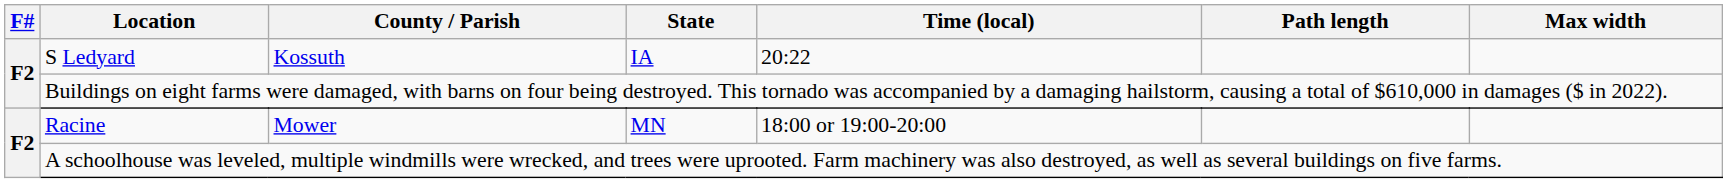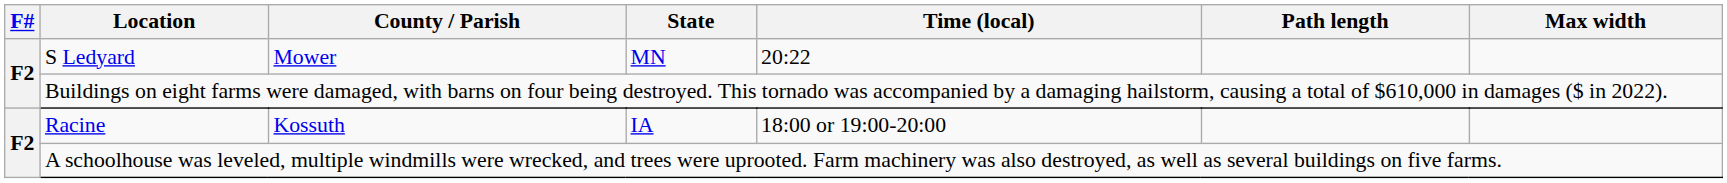(309, 56) Kossuth -> (305, 56) Mower
(642, 56) IA -> (648, 56) MN
(305, 125) Mower -> (309, 125) Kossuth
(648, 125) MN -> (642, 125) IA
